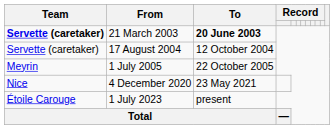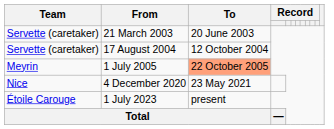(55, 34) bold -> (53, 34) normal
(228, 34) bold -> (222, 34) normal
(235, 67) no background -> (230, 67) lightsalmon background
